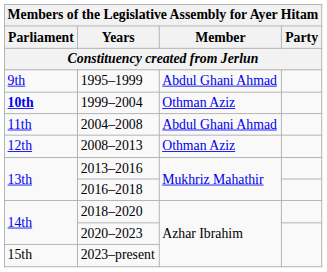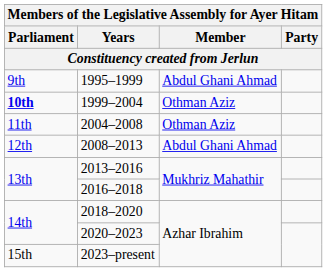(220, 124) Abdul Ghani Ahmad -> (199, 124) Othman Aziz
(199, 146) Othman Aziz -> (220, 146) Abdul Ghani Ahmad
